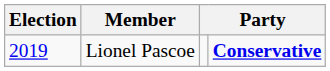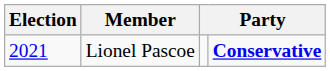(28, 50) 2019 -> (28, 50) 2021
